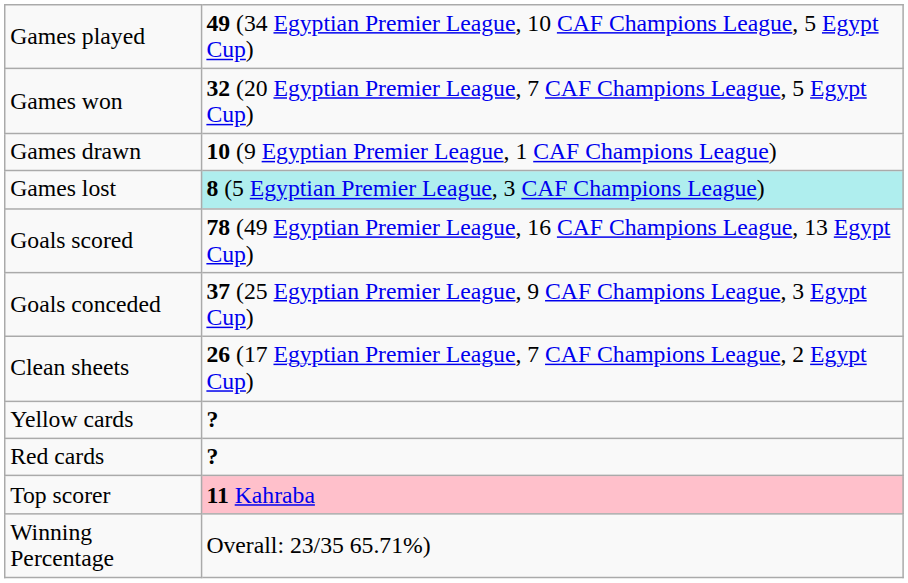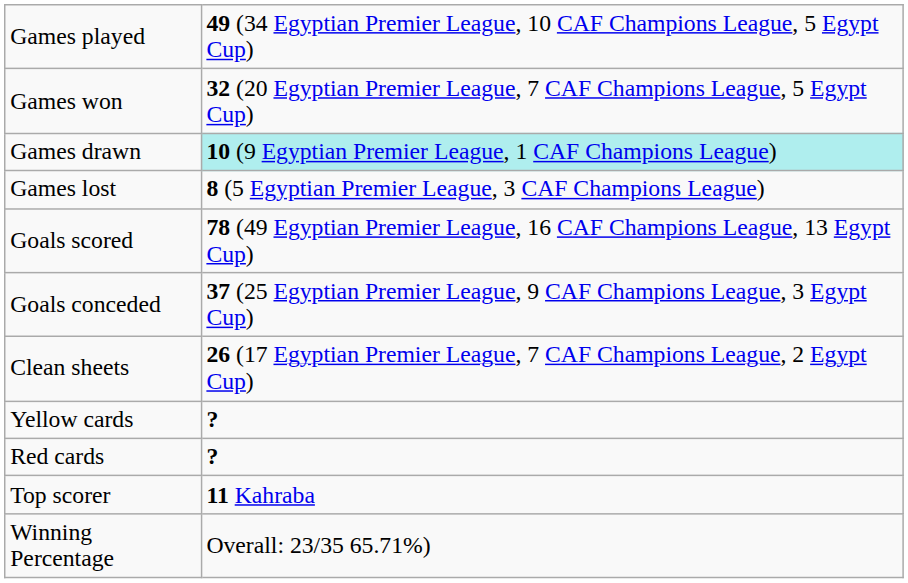(491, 151) no background -> (491, 151) paleturquoise background
(486, 189) paleturquoise background -> (486, 189) no background
(261, 494) pink background -> (261, 494) no background
